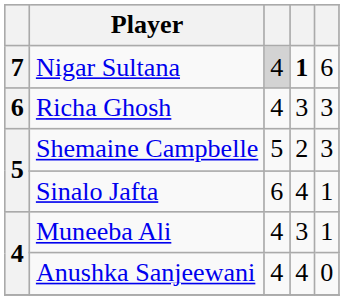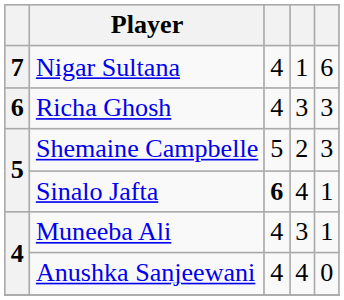(277, 66) lightgrey background -> (277, 66) no background
(302, 66) bold -> (302, 66) normal
(277, 190) normal -> (277, 190) bold
